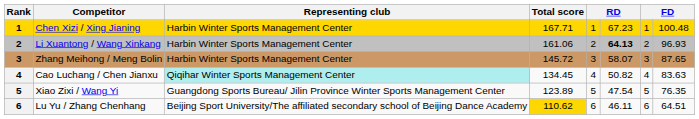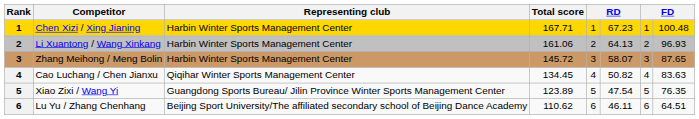(620, 43) bold -> (620, 43) normal
(261, 75) paleturquoise background -> (261, 75) no background
(558, 106) gold background -> (558, 106) no background
